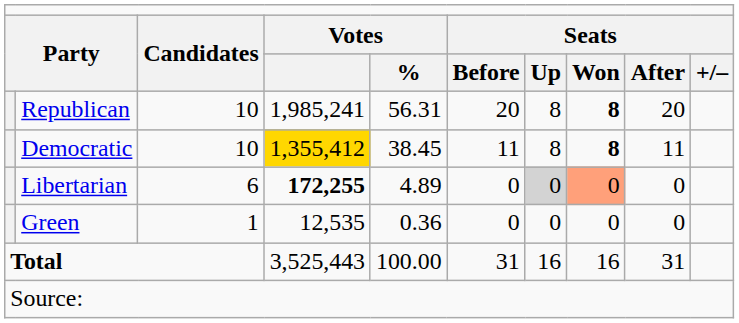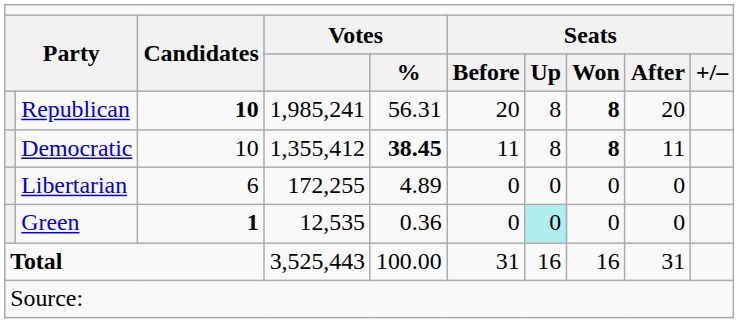(247, 110) normal -> (247, 110) bold
(317, 147) gold background -> (317, 147) no background
(415, 147) normal -> (415, 147) bold
(326, 185) bold -> (326, 185) normal
(555, 185) lightgrey background -> (555, 185) no background
(614, 185) lightsalmon background -> (614, 185) no background
(253, 223) normal -> (253, 223) bold
(555, 223) no background -> (555, 223) paleturquoise background
